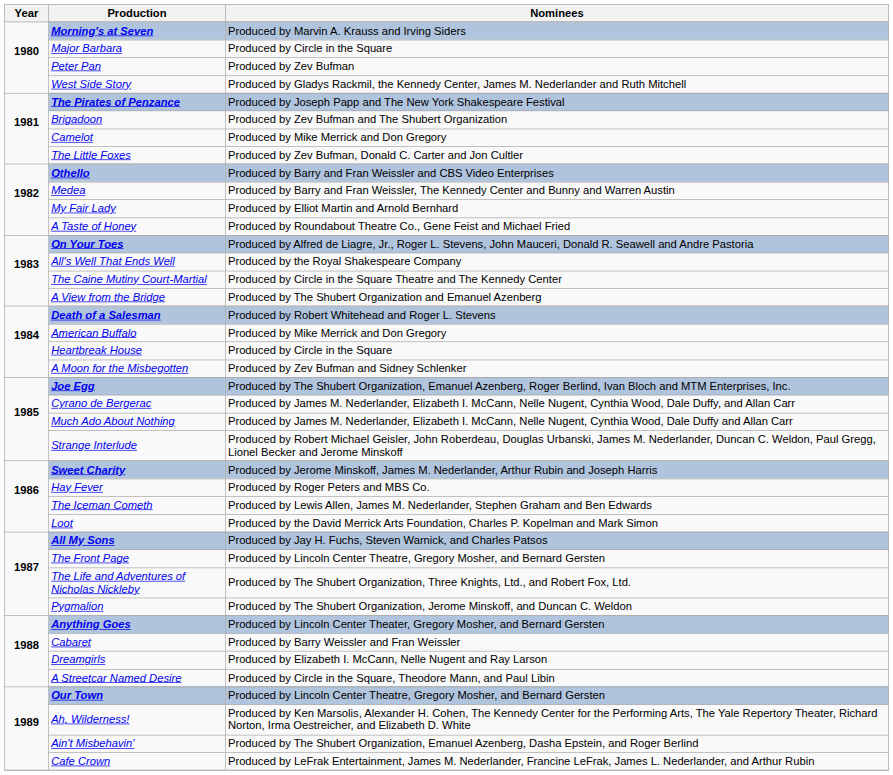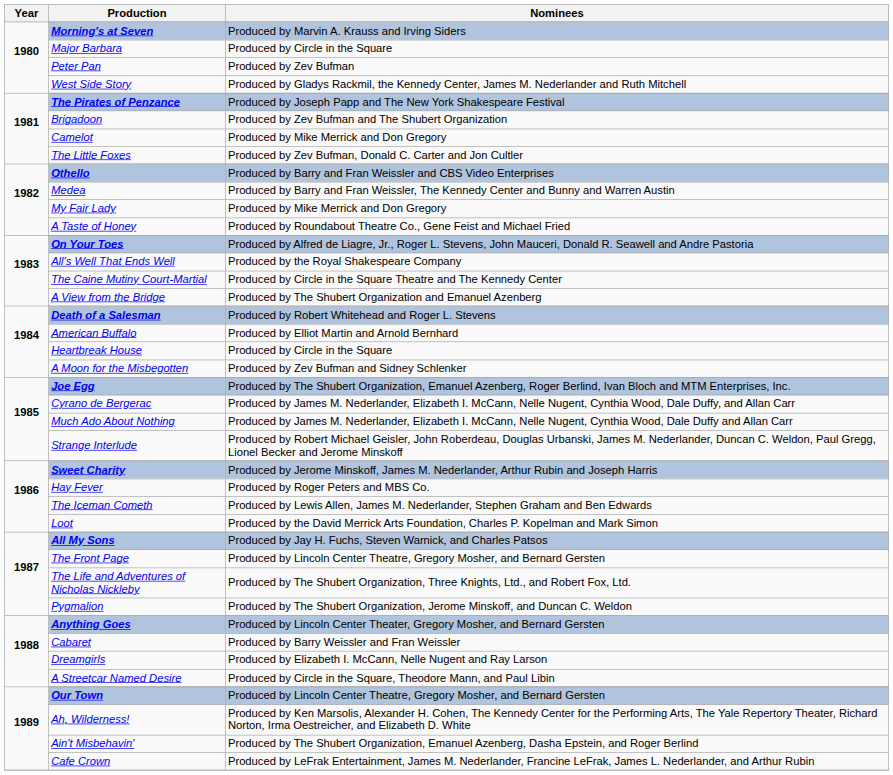(343, 208) Produced by Elliot Martin and Arnold Bernhard -> (337, 208) Produced by Mike Merrick and Don Gregory
(337, 333) Produced by Mike Merrick and Don Gregory -> (343, 333) Produced by Elliot Martin and Arnold Bernhard
